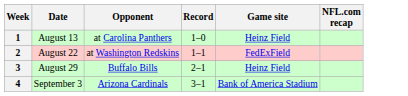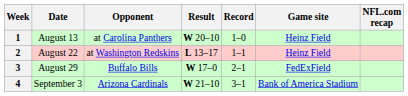+ column: (201, 17)
(268, 53) FedExField -> (308, 53) Heinz Field
(268, 68) Heinz Field -> (308, 68) FedExField
